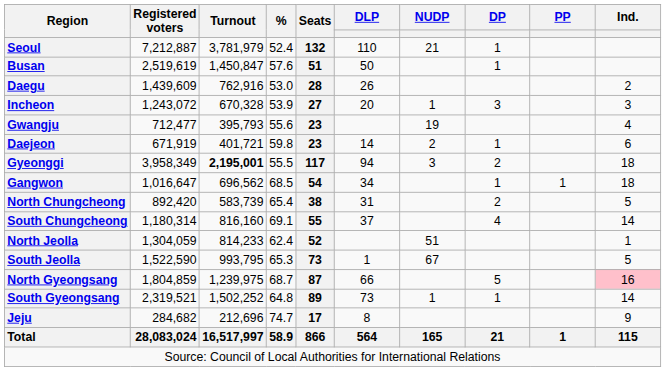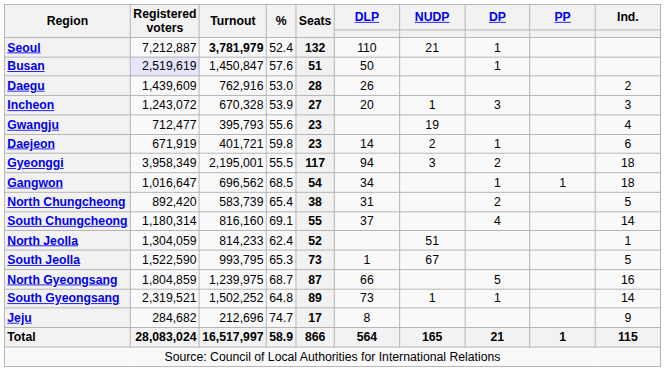(236, 47) normal -> (236, 47) bold
(169, 67) no background -> (169, 67) lavender background
(236, 163) bold -> (236, 163) normal
(628, 279) pink background -> (628, 279) no background
